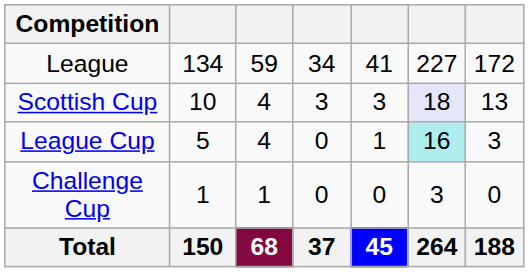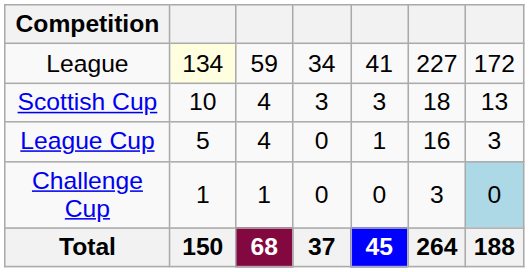(203, 63) no background -> (203, 63) lightyellow background
(437, 102) lavender background -> (437, 102) no background
(437, 141) paleturquoise background -> (437, 141) no background
(494, 194) no background -> (494, 194) lightblue background
